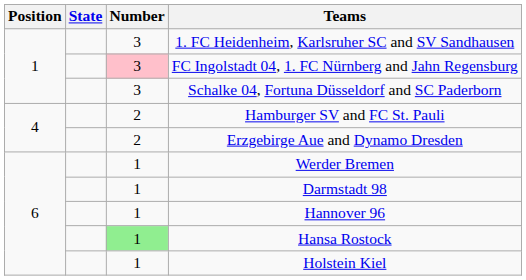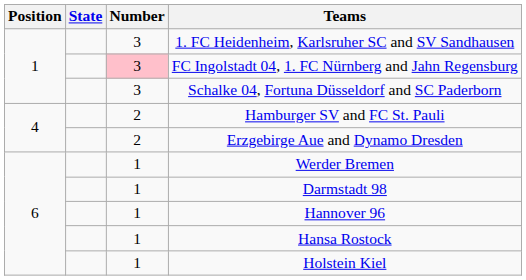(137, 238) lightgreen background -> (137, 238) no background
